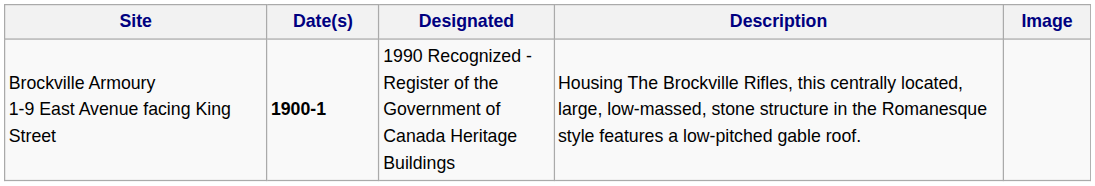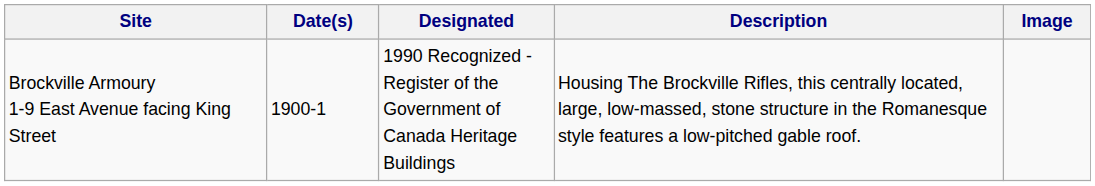(298, 109) bold -> (298, 109) normal
